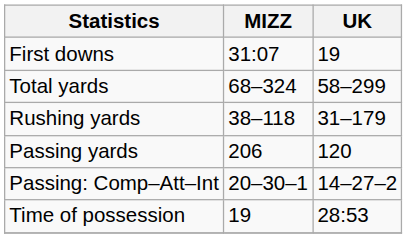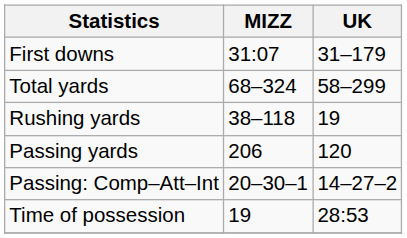(329, 53) 19 -> (352, 53) 31–179
(352, 118) 31–179 -> (329, 118) 19
